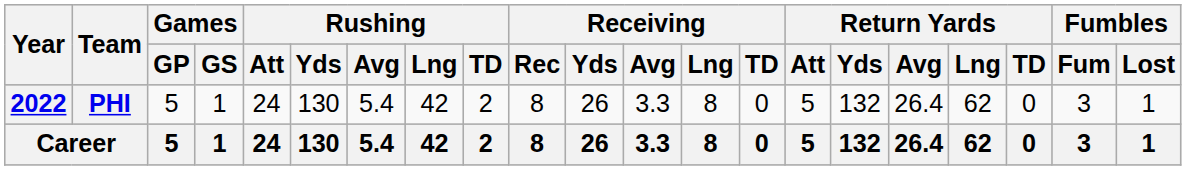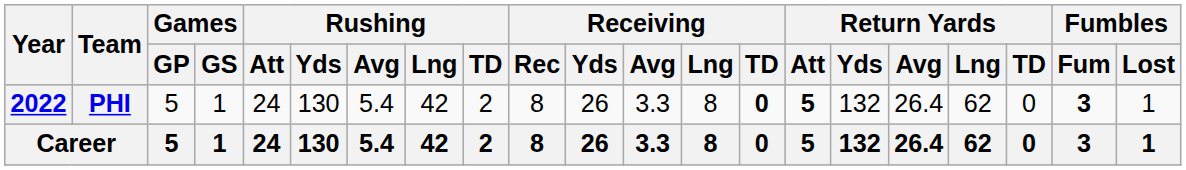(762, 104) normal -> (762, 104) bold
(808, 104) normal -> (808, 104) bold
(1084, 104) normal -> (1084, 104) bold
